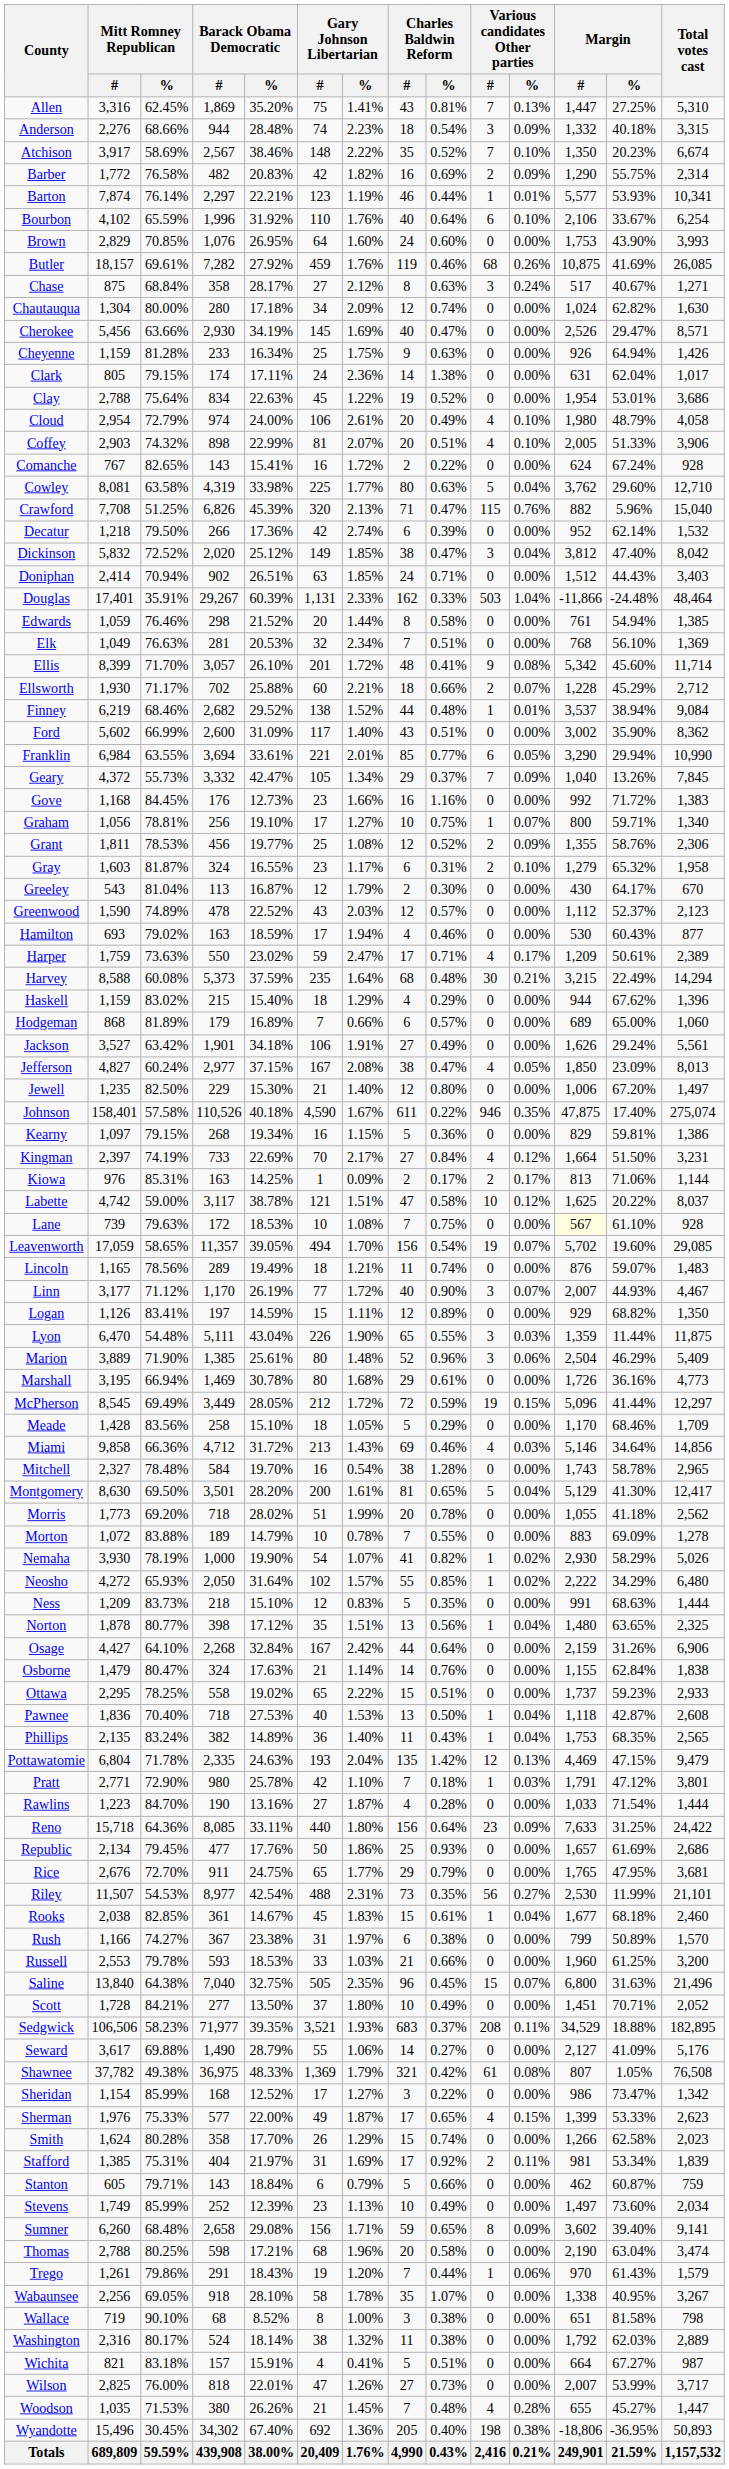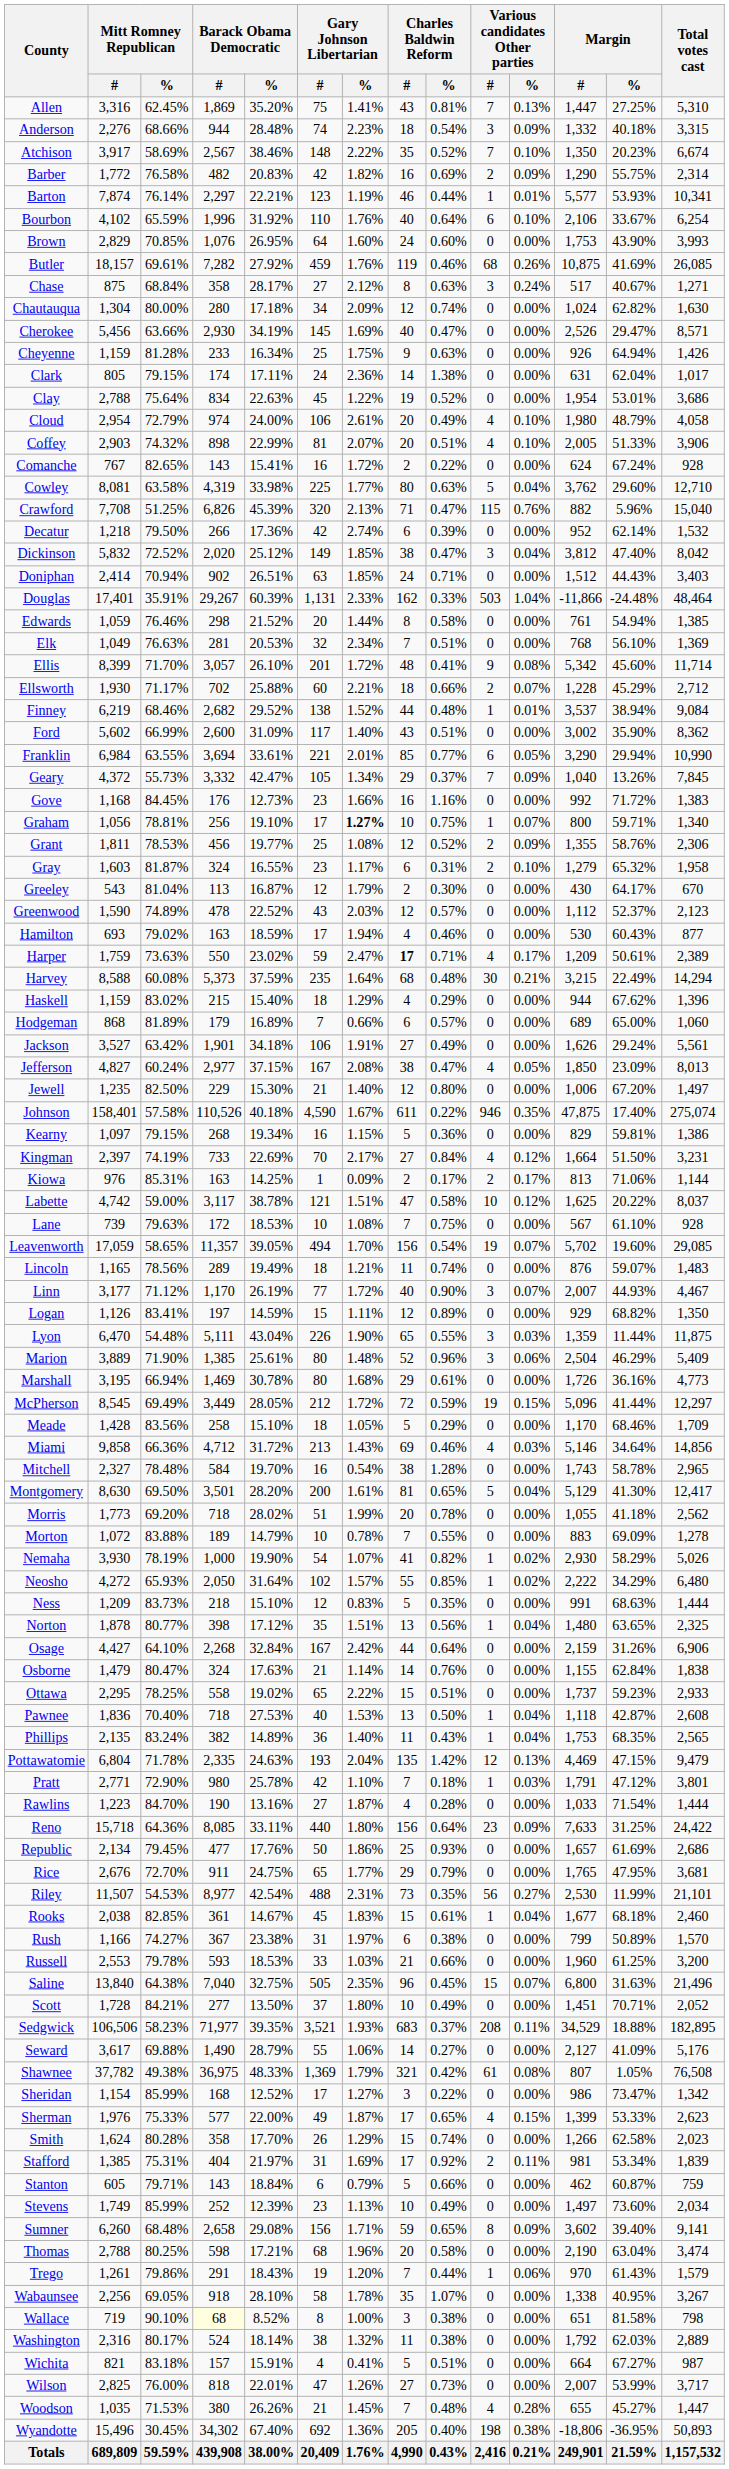(365, 822) normal -> (365, 822) bold
(407, 956) normal -> (407, 956) bold
(581, 1224) lightyellow background -> (581, 1224) no background
(219, 2318) no background -> (219, 2318) lightyellow background
